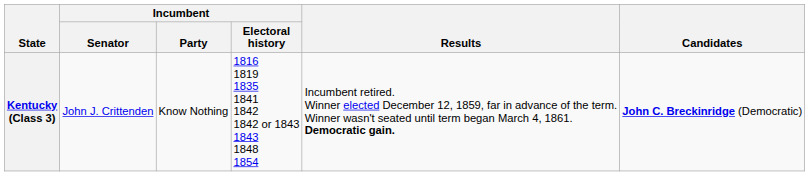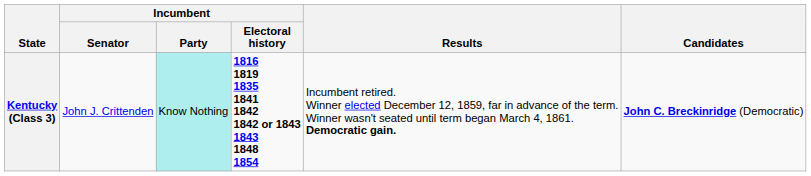(193, 111) no background -> (193, 111) paleturquoise background
(266, 111) normal -> (267, 111) bold
